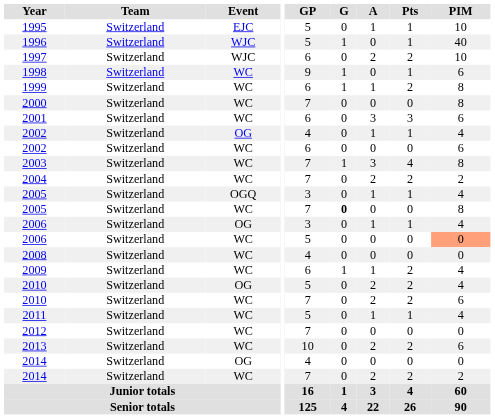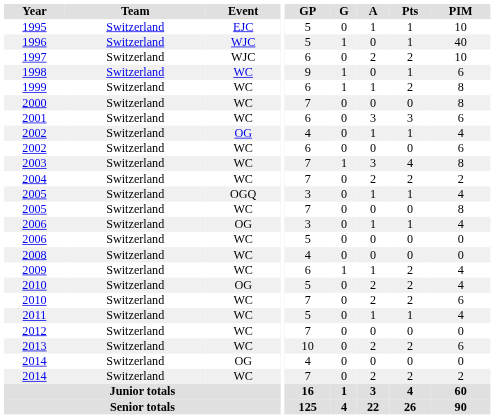(344, 209) bold -> (344, 209) normal
(461, 239) lightsalmon background -> (461, 239) no background
